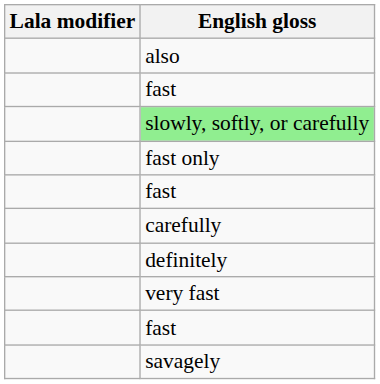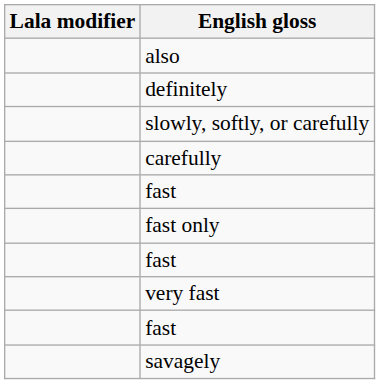(161, 89) fast -> (186, 89) definitely
(257, 123) lightgreen background -> (257, 123) no background
(182, 157) fast only -> (183, 157) carefully
(183, 225) carefully -> (182, 225) fast only
(186, 259) definitely -> (161, 259) fast
